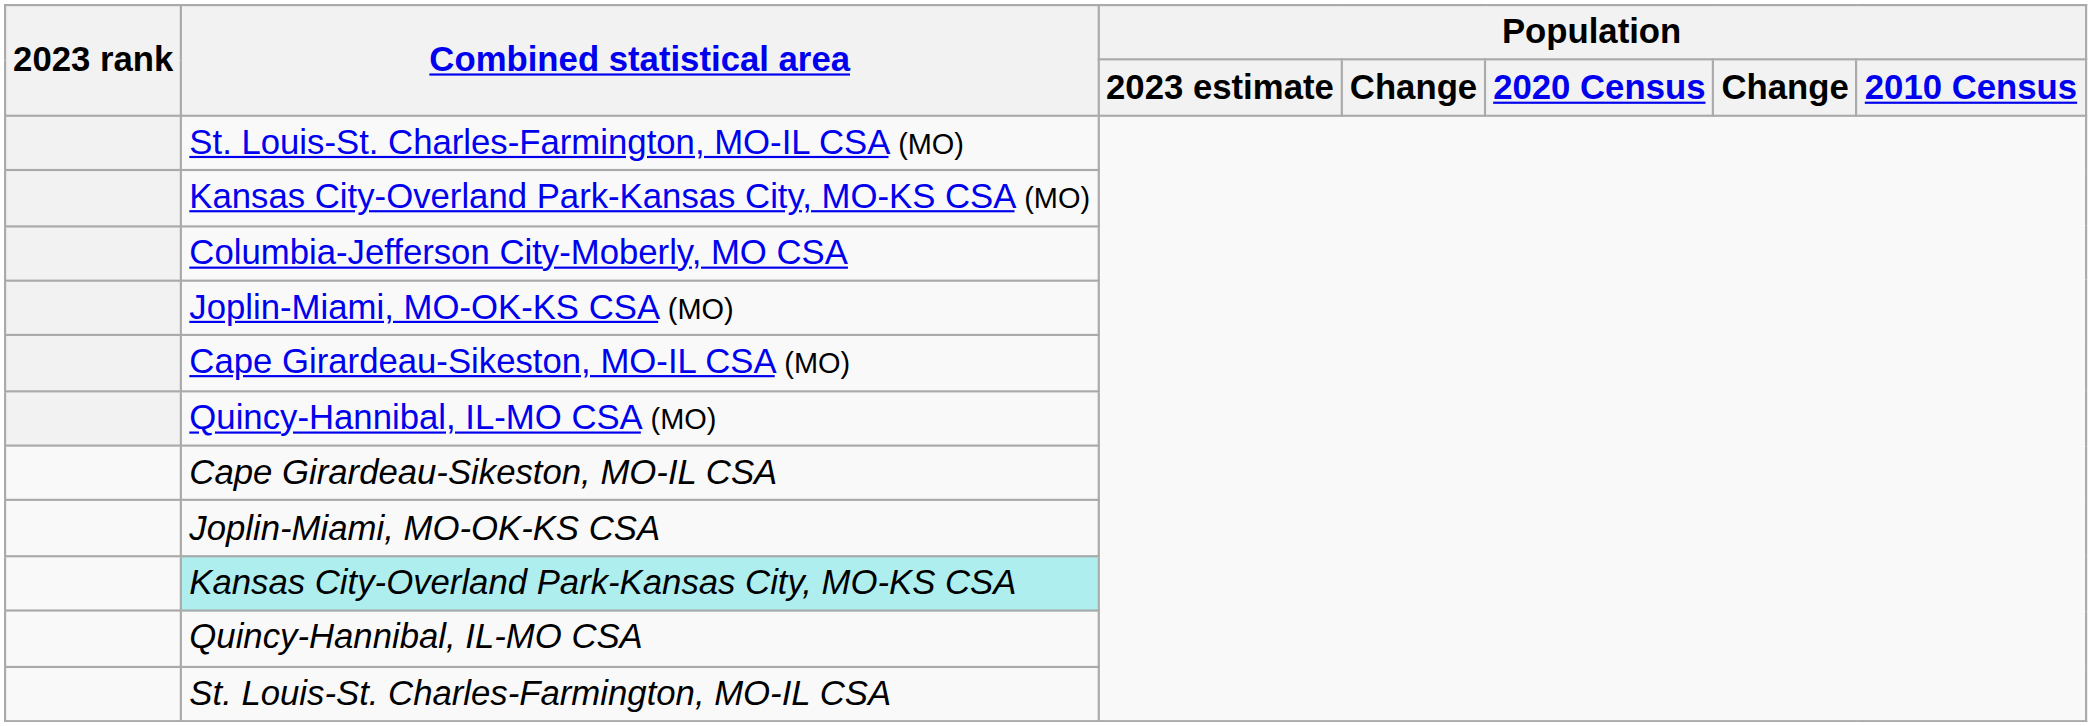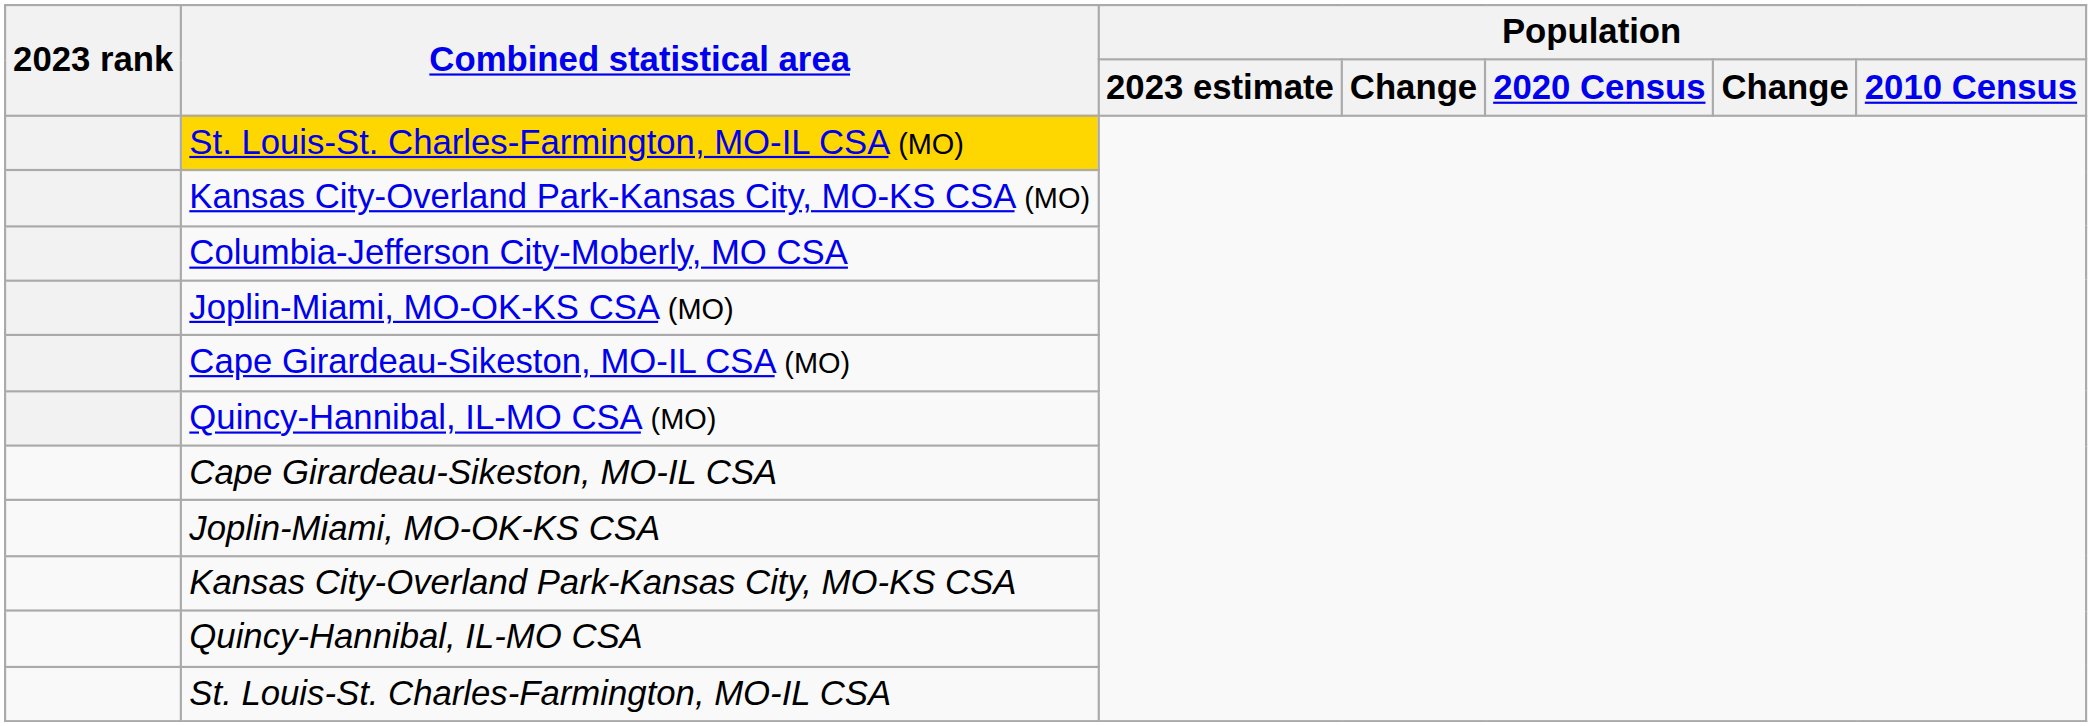(577, 142) no background -> (577, 142) gold background
(603, 582) paleturquoise background -> (603, 582) no background
